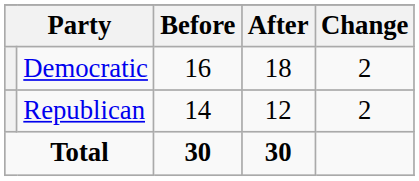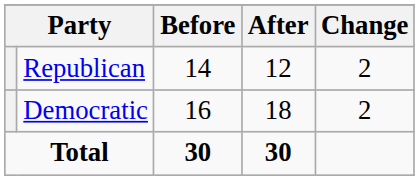rows swapped: (86, 68) <-> (84, 110)
